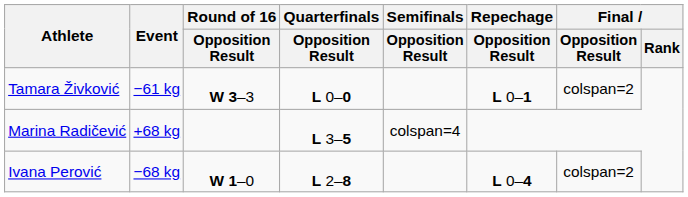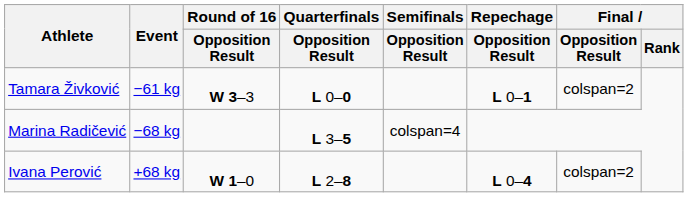(157, 130) +68 kg -> (157, 130) −68 kg
(157, 172) −68 kg -> (157, 172) +68 kg
